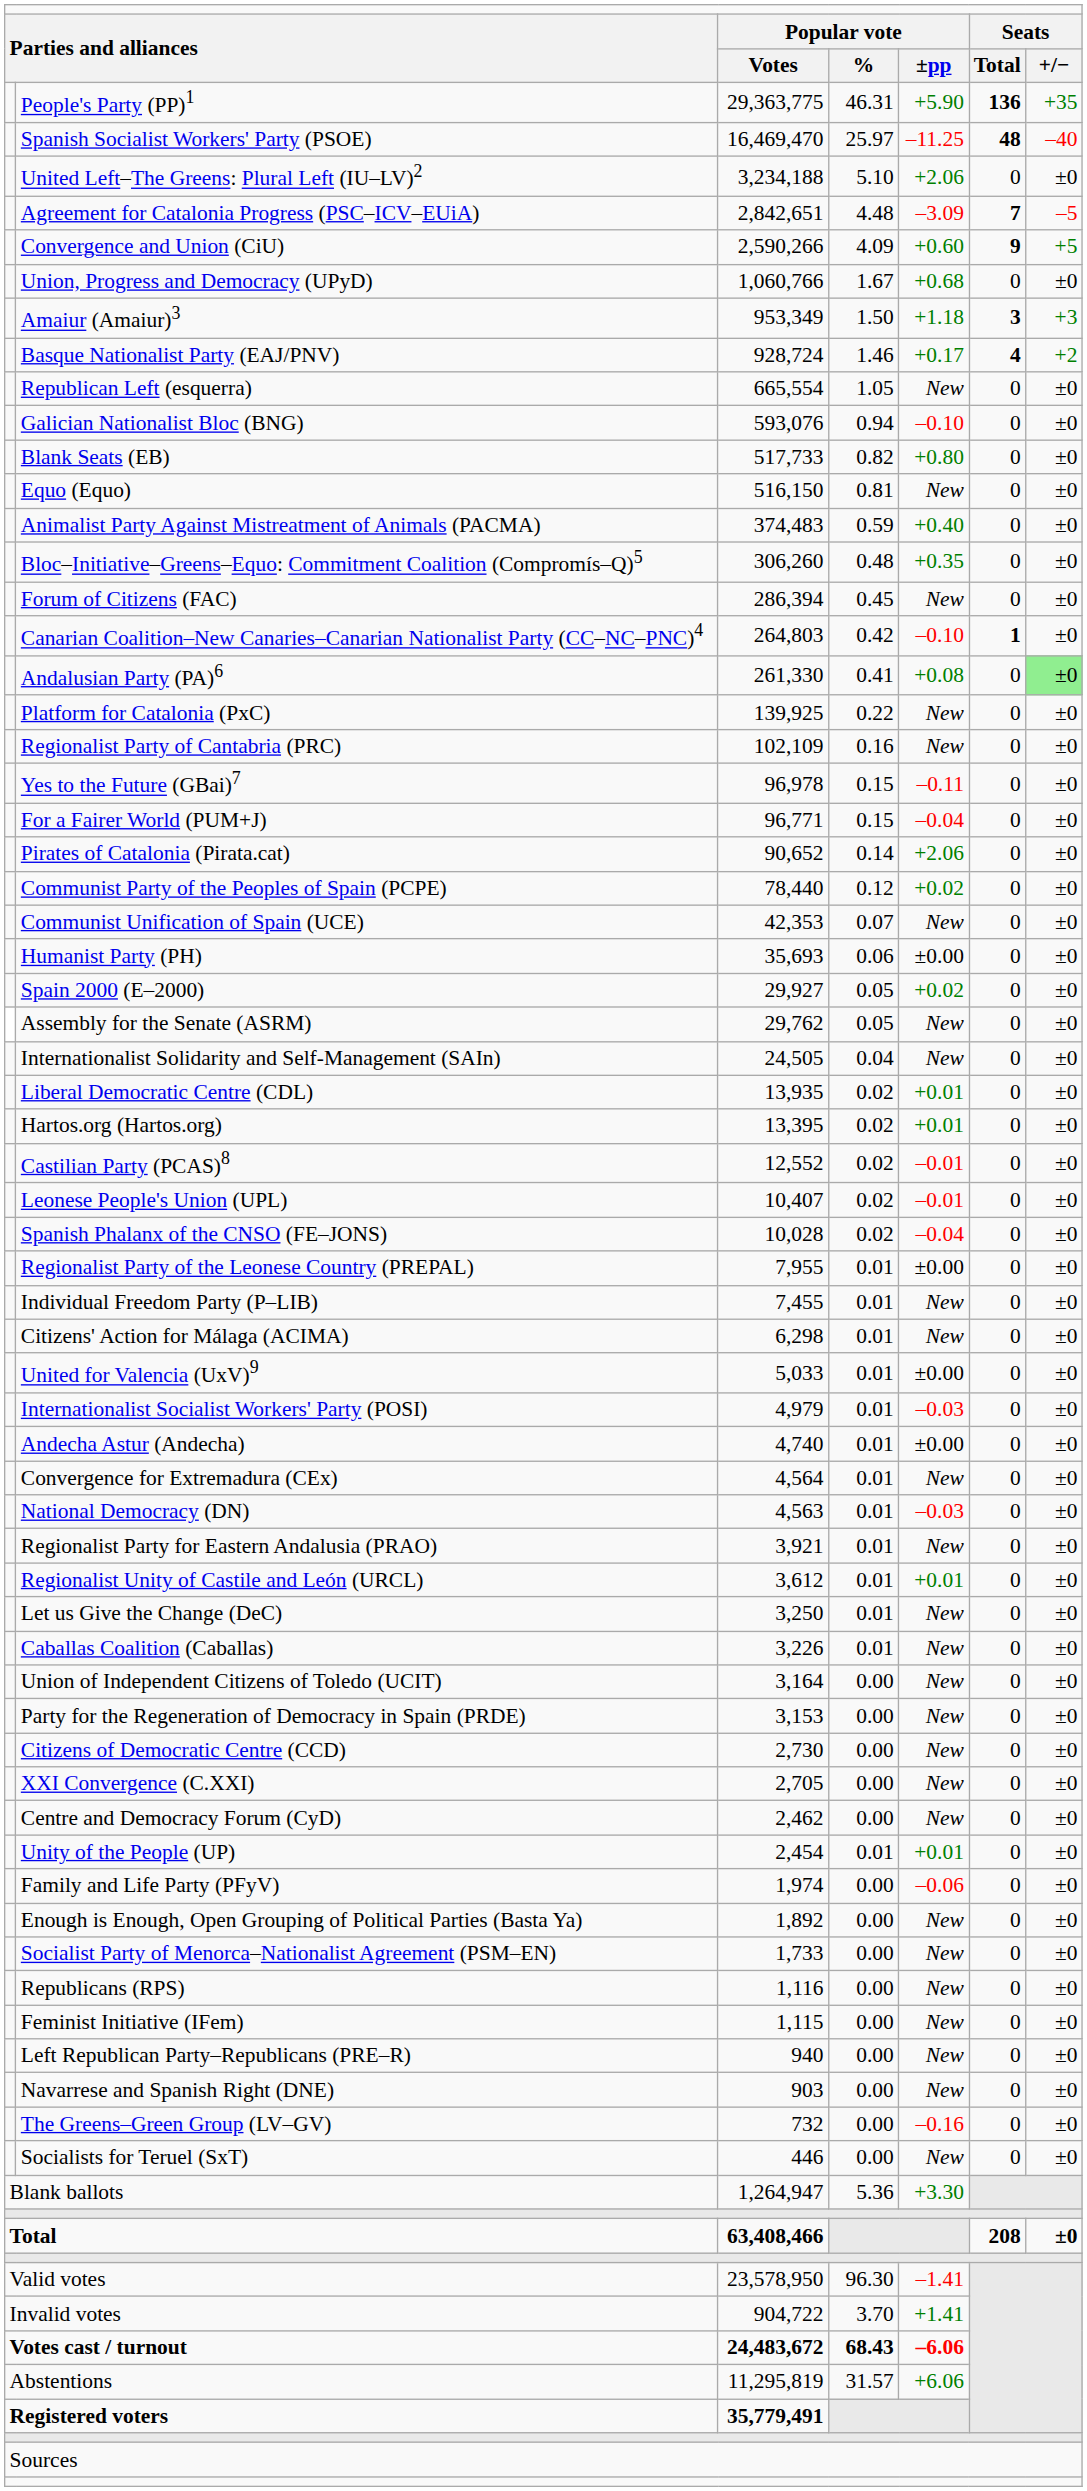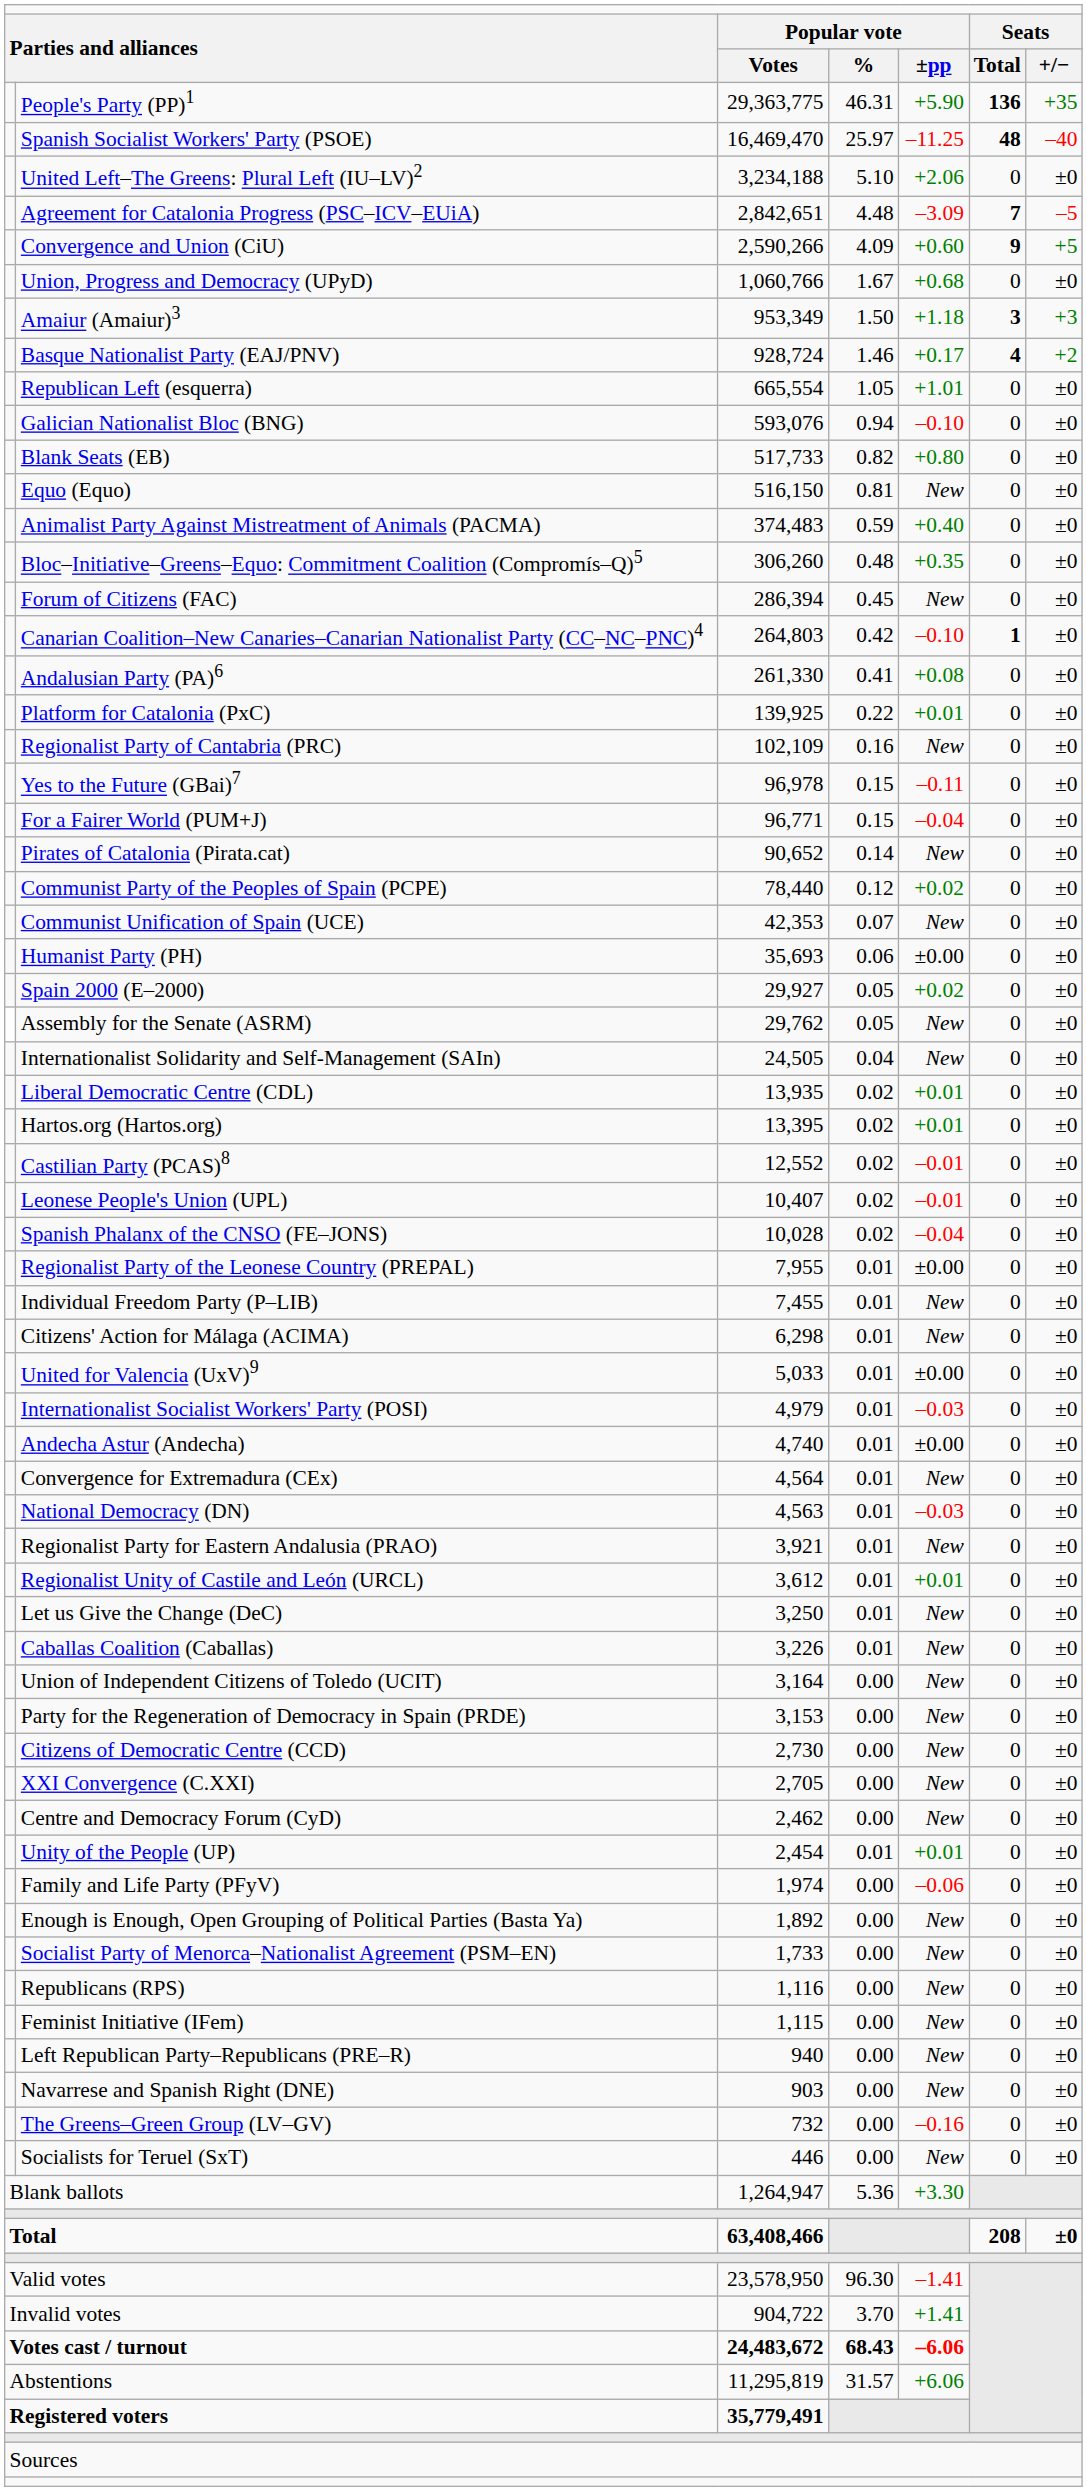(945, 388) New -> (939, 388) +1.01
(1066, 675) lightgreen background -> (1066, 675) no background
(945, 712) New -> (939, 712) +0.01
(939, 854) +2.06 -> (945, 854) New
